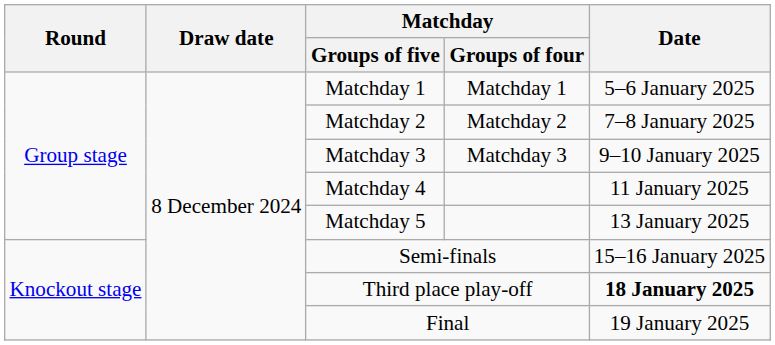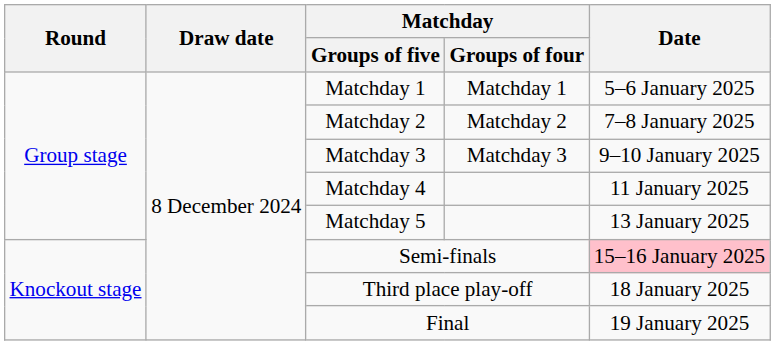(679, 255) no background -> (679, 255) pink background
(679, 289) bold -> (679, 289) normal
